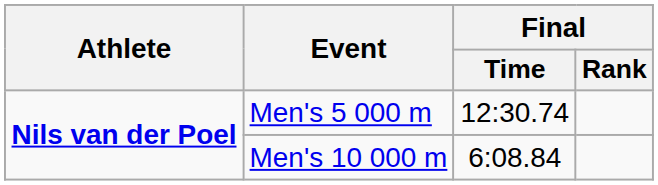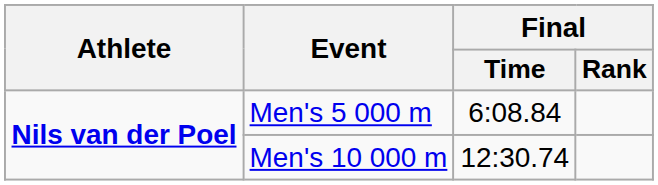(515, 113) 12:30.74 -> (515, 113) 6:08.84
(515, 157) 6:08.84 -> (515, 157) 12:30.74
